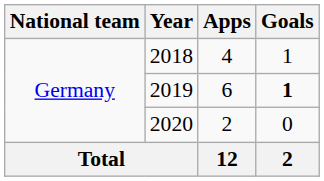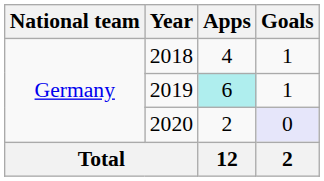(227, 90) no background -> (227, 90) paleturquoise background
(287, 90) bold -> (287, 90) normal
(287, 124) no background -> (287, 124) lavender background
